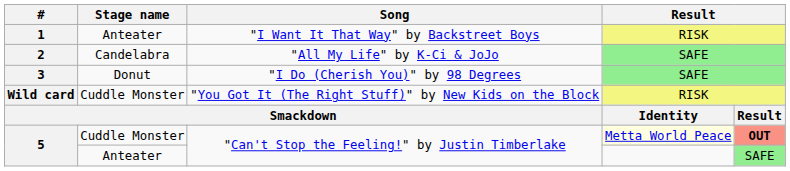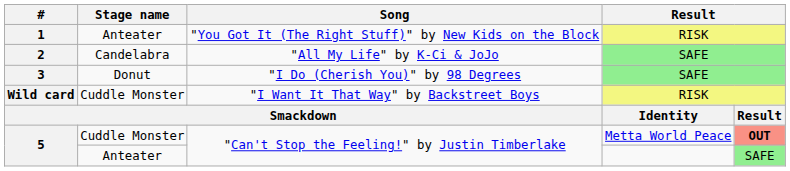(395, 35) "I Want It That Way" by Backstreet Boys -> (395, 35) "You Got It (The Right Stuff)" by New Kids on the Block
(395, 95) "You Got It (The Right Stuff)" by New Kids on the Block -> (395, 95) "I Want It That Way" by Backstreet Boys
(668, 135) lightyellow background -> (668, 135) no background
